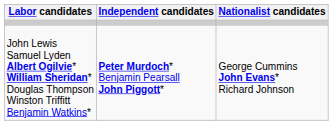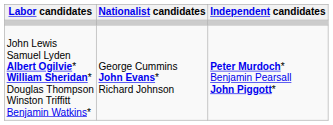columns swapped: (272, 12) <-> (156, 12)
